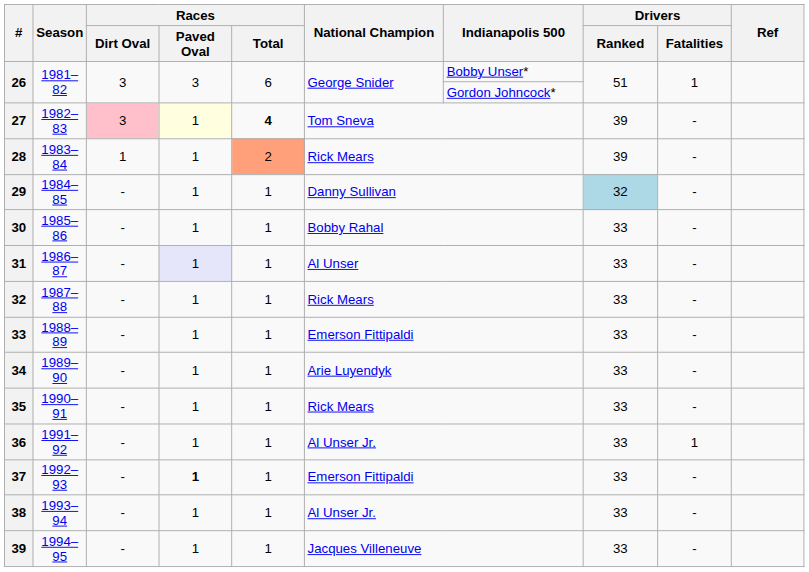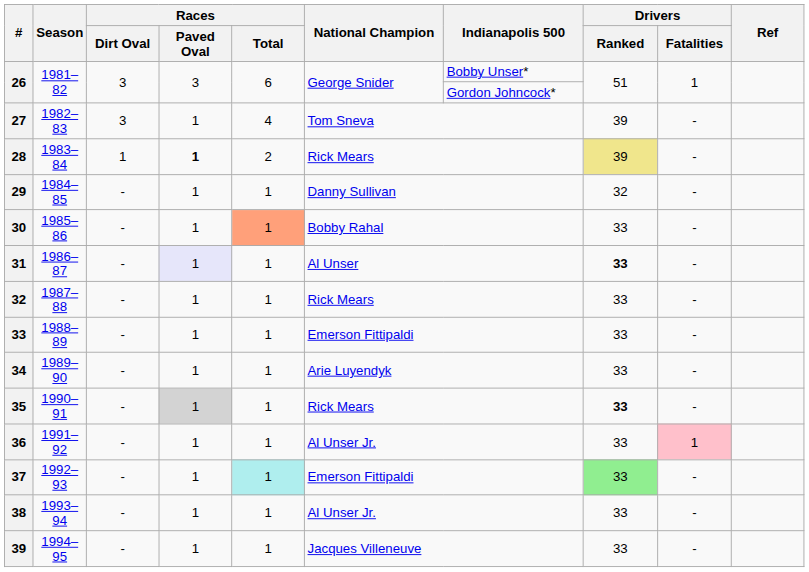(123, 121) pink background -> (123, 121) no background
(195, 121) lightyellow background -> (195, 121) no background
(268, 121) bold -> (268, 121) normal
(195, 157) normal -> (195, 157) bold
(268, 157) lightsalmon background -> (268, 157) no background
(620, 157) no background -> (620, 157) khaki background
(620, 192) lightblue background -> (620, 192) no background
(268, 228) no background -> (268, 228) lightsalmon background
(620, 264) normal -> (620, 264) bold
(195, 406) no background -> (195, 406) lightgrey background
(620, 406) normal -> (620, 406) bold
(694, 442) no background -> (694, 442) pink background
(195, 478) bold -> (195, 478) normal
(268, 478) no background -> (268, 478) paleturquoise background
(620, 478) no background -> (620, 478) lightgreen background
